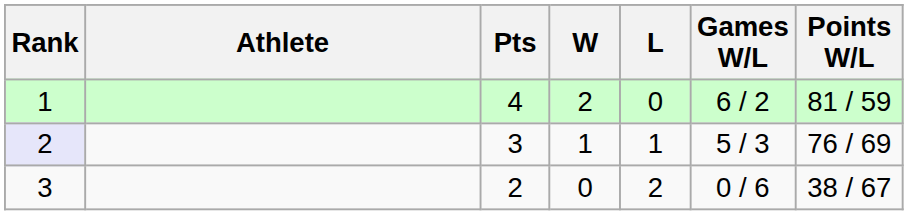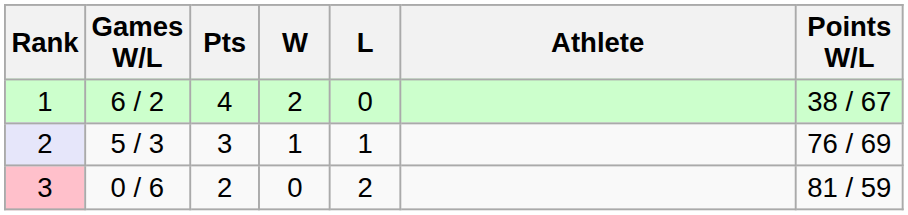columns swapped: (283, 42) <-> (743, 42)
(849, 101) 81 / 59 -> (849, 101) 38 / 67
(45, 188) no background -> (45, 188) pink background
(849, 188) 38 / 67 -> (849, 188) 81 / 59
